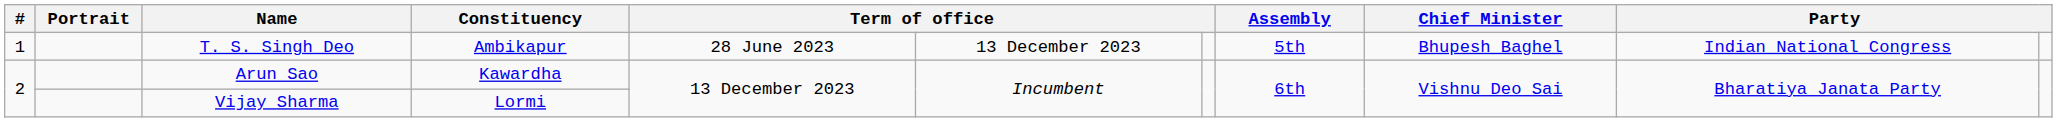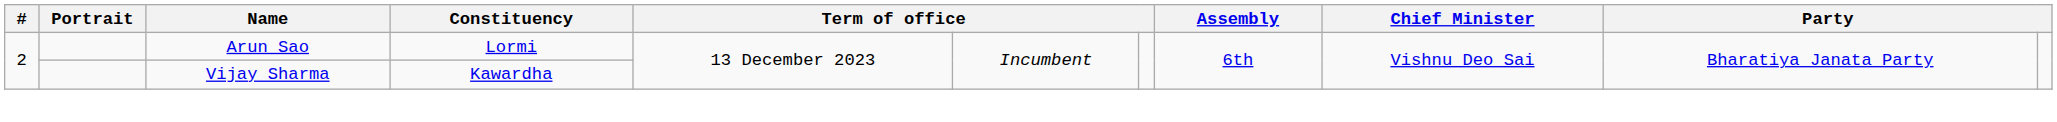- row: (277, 47)
(520, 75) Kawardha -> (511, 47) Lormi
(520, 103) Lormi -> (511, 75) Kawardha
